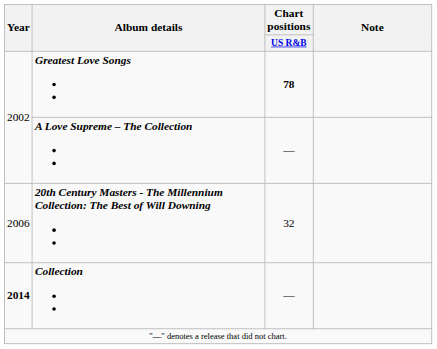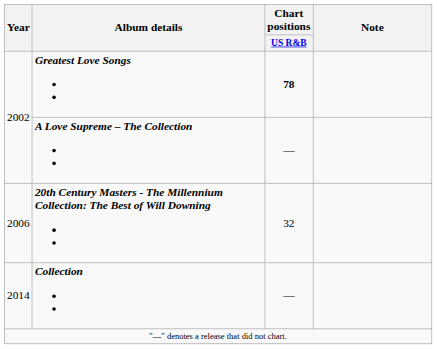(18, 295) bold -> (18, 295) normal
